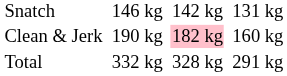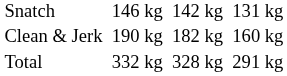(198, 36) pink background -> (198, 36) no background
